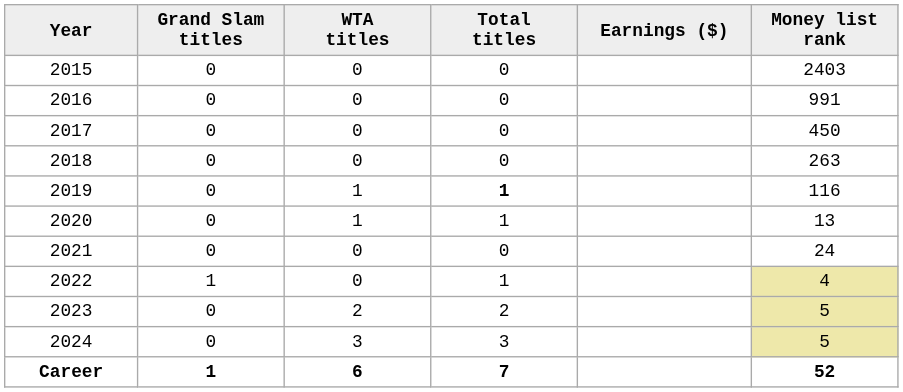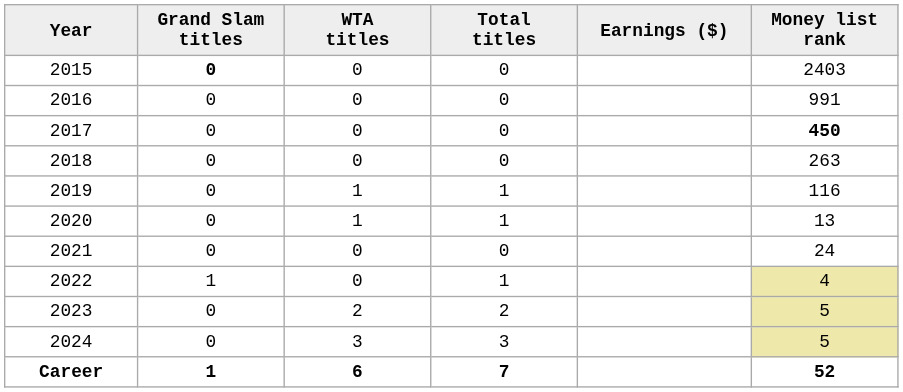(211, 70) normal -> (211, 70) bold
(825, 131) normal -> (825, 131) bold
(504, 191) bold -> (504, 191) normal
